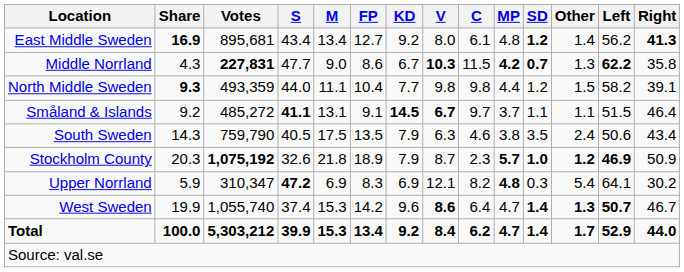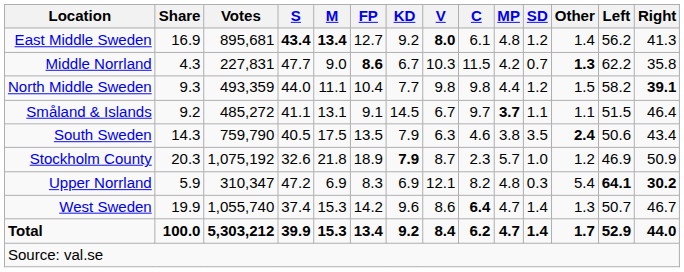(186, 40) bold -> (186, 40) normal
(296, 40) normal -> (296, 40) bold
(332, 40) normal -> (332, 40) bold
(445, 40) normal -> (445, 40) bold
(537, 40) bold -> (537, 40) normal
(662, 40) bold -> (662, 40) normal
(247, 64) bold -> (247, 64) normal
(372, 64) normal -> (372, 64) bold
(441, 64) bold -> (441, 64) normal
(509, 64) bold -> (509, 64) normal
(537, 64) bold -> (537, 64) normal
(584, 64) normal -> (584, 64) bold
(616, 64) bold -> (616, 64) normal
(190, 87) bold -> (190, 87) normal
(662, 87) normal -> (662, 87) bold
(296, 111) bold -> (296, 111) normal
(404, 111) bold -> (404, 111) normal
(445, 111) bold -> (445, 111) normal
(509, 111) normal -> (509, 111) bold
(584, 135) normal -> (584, 135) bold
(241, 159) bold -> (241, 159) normal
(409, 159) normal -> (409, 159) bold
(509, 159) bold -> (509, 159) normal
(537, 159) bold -> (537, 159) normal
(584, 159) bold -> (584, 159) normal
(616, 159) bold -> (616, 159) normal
(296, 183) bold -> (296, 183) normal
(509, 183) bold -> (509, 183) normal
(616, 183) normal -> (616, 183) bold
(662, 183) normal -> (662, 183) bold
(445, 207) bold -> (445, 207) normal
(480, 207) normal -> (480, 207) bold
(537, 207) bold -> (537, 207) normal
(584, 207) bold -> (584, 207) normal
(616, 207) bold -> (616, 207) normal
